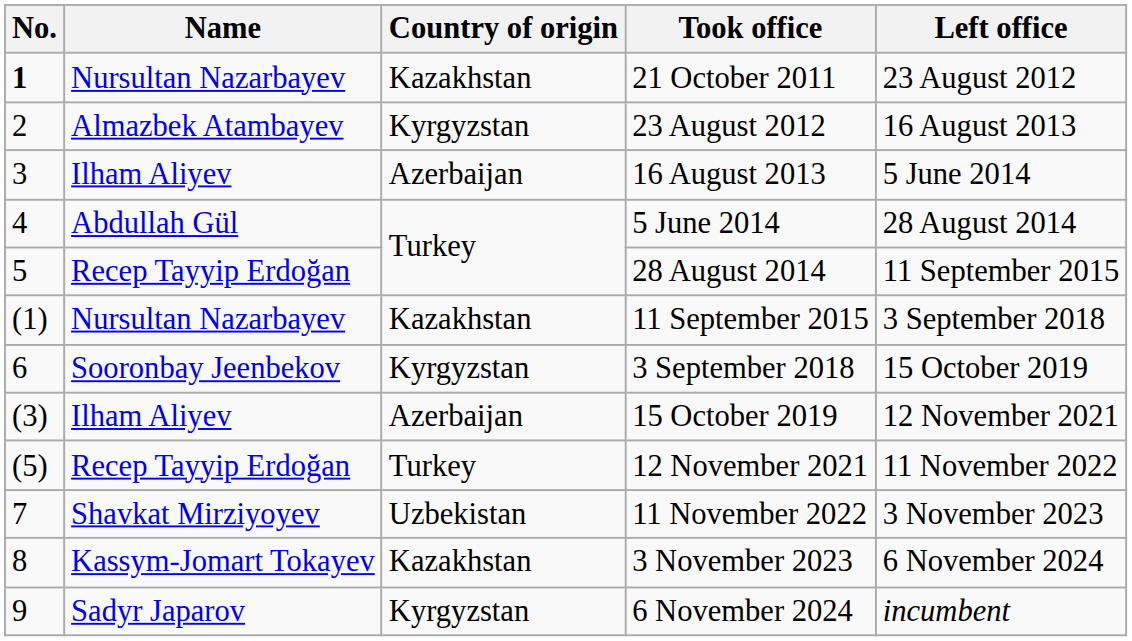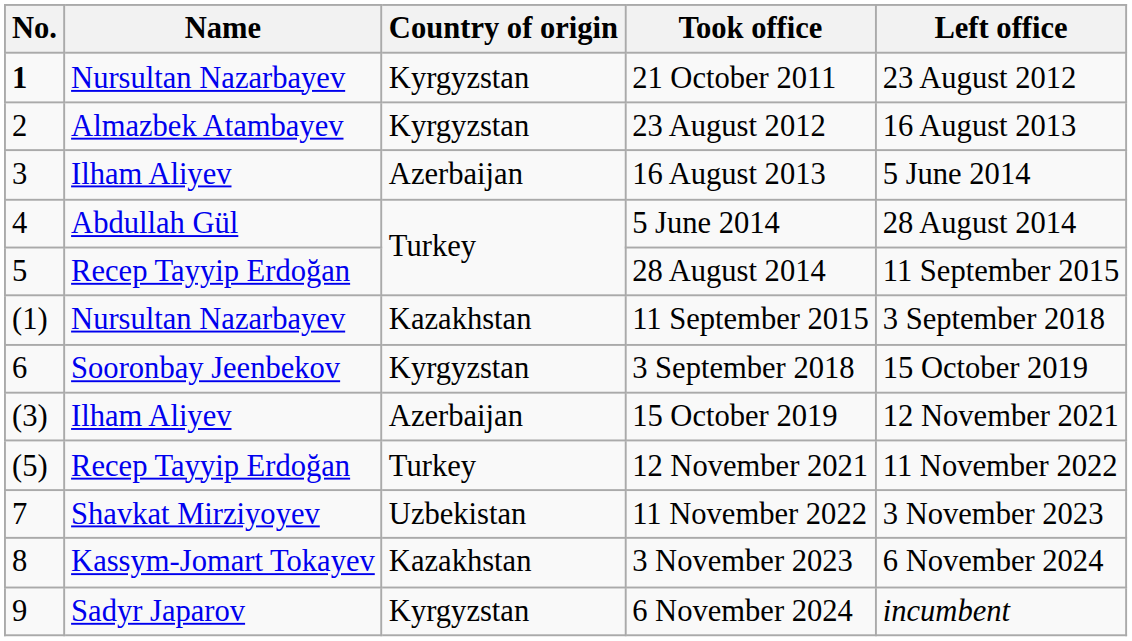(460, 77) Kazakhstan -> (459, 77) Kyrgyzstan
